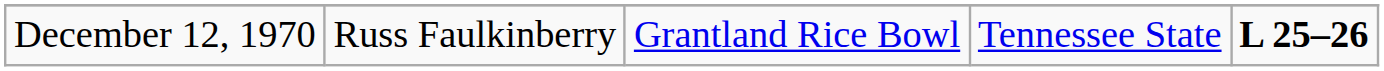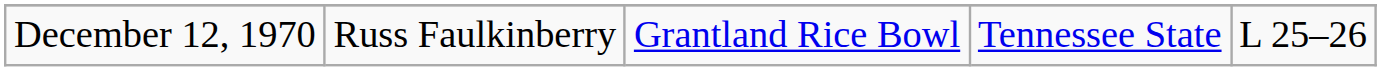(1304, 34) bold -> (1303, 34) normal
